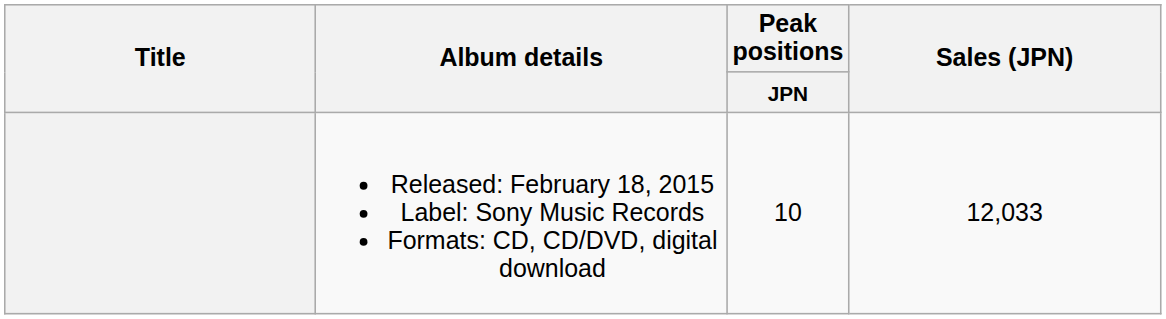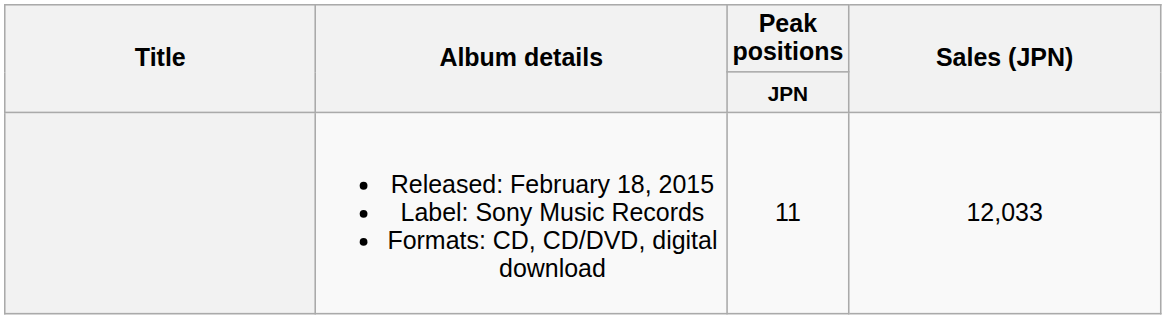(788, 212) 10 -> (788, 212) 11
